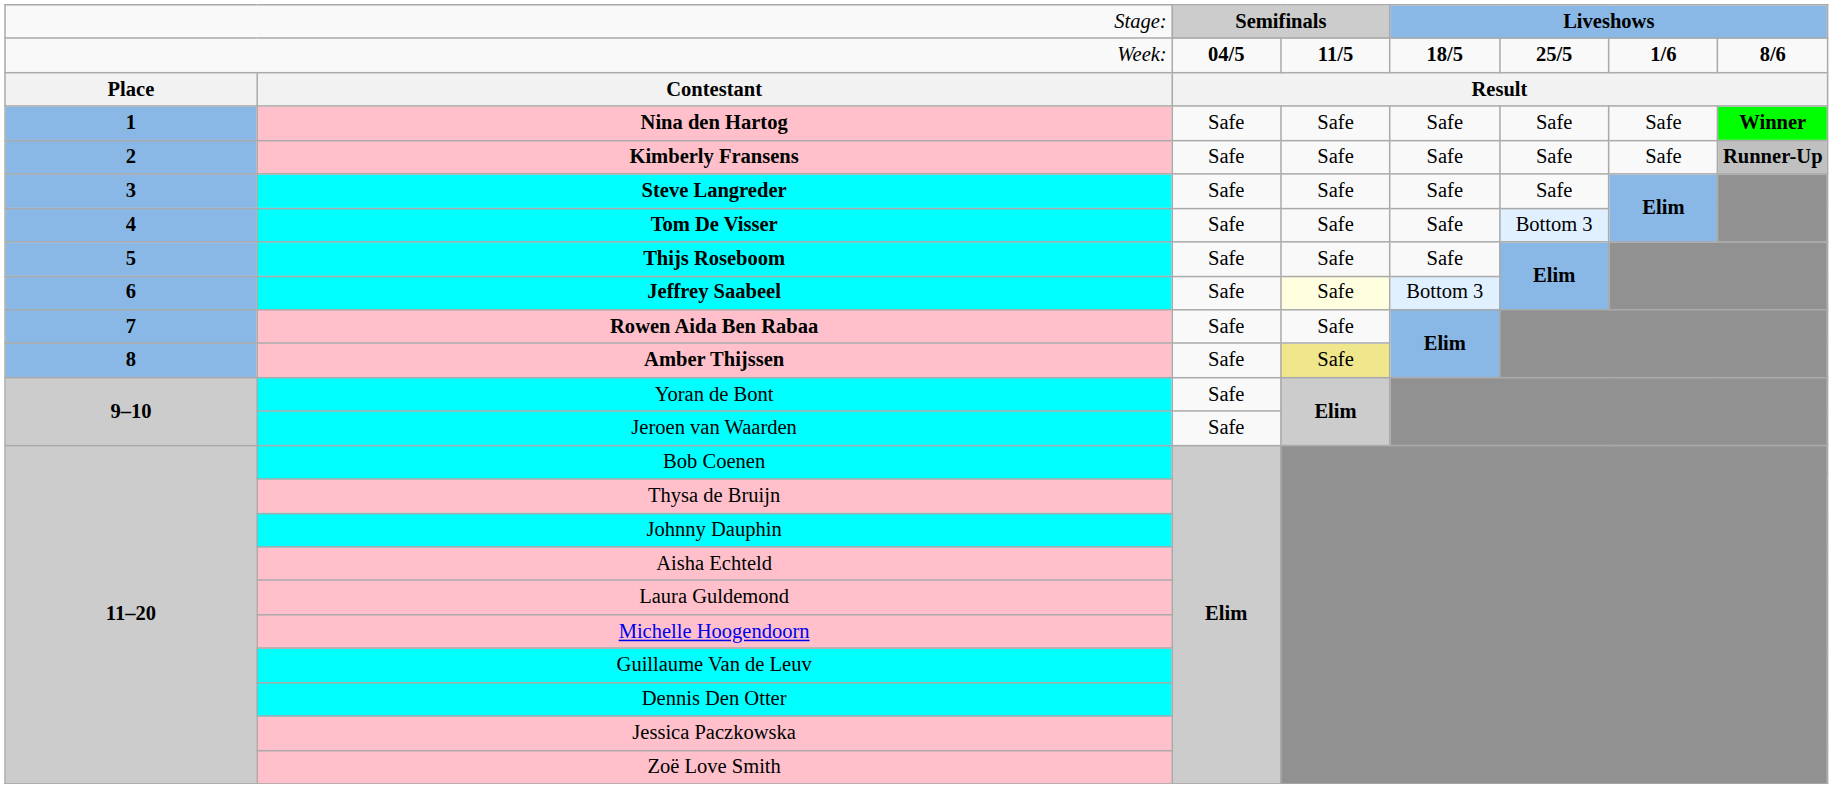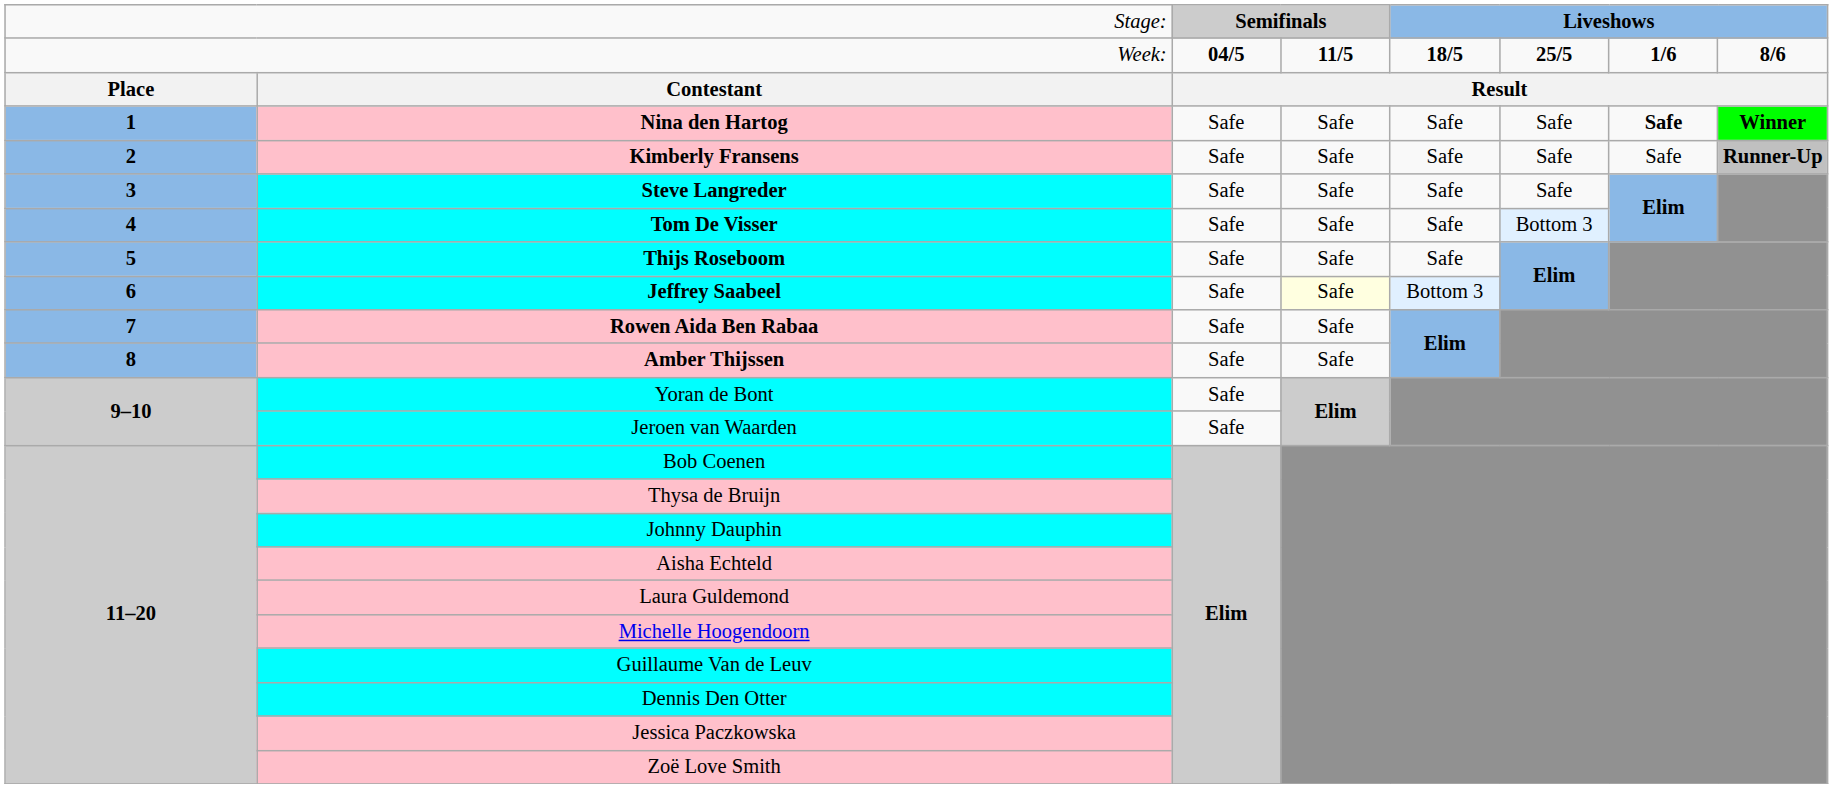(1663, 122) normal -> (1663, 122) bold
(1336, 359) khaki background -> (1336, 359) no background
